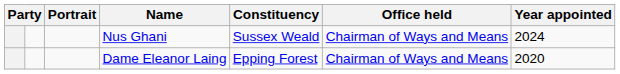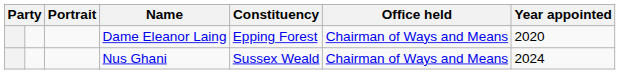rows swapped: (164, 58) <-> (135, 36)
